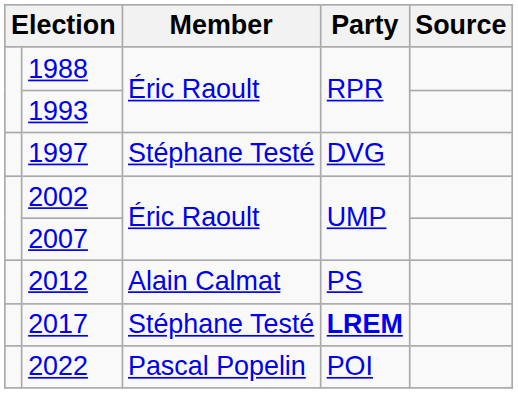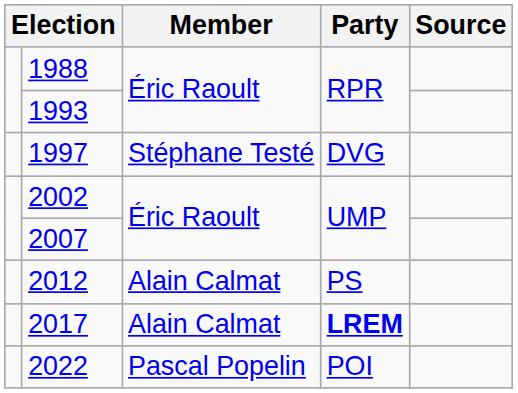(221, 324) Stéphane Testé -> (204, 324) Alain Calmat
